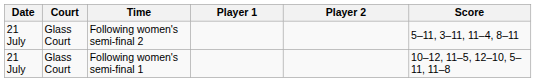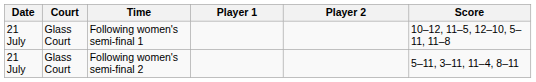rows swapped: (134, 64) <-> (134, 36)
